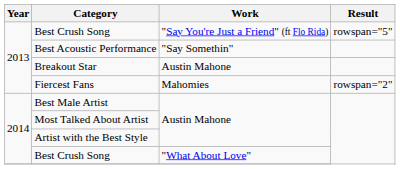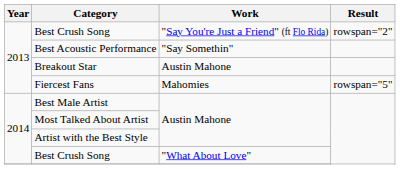(363, 31) rowspan="5" -> (363, 31) rowspan="2"
(363, 84) rowspan="2" -> (363, 84) rowspan="5"
